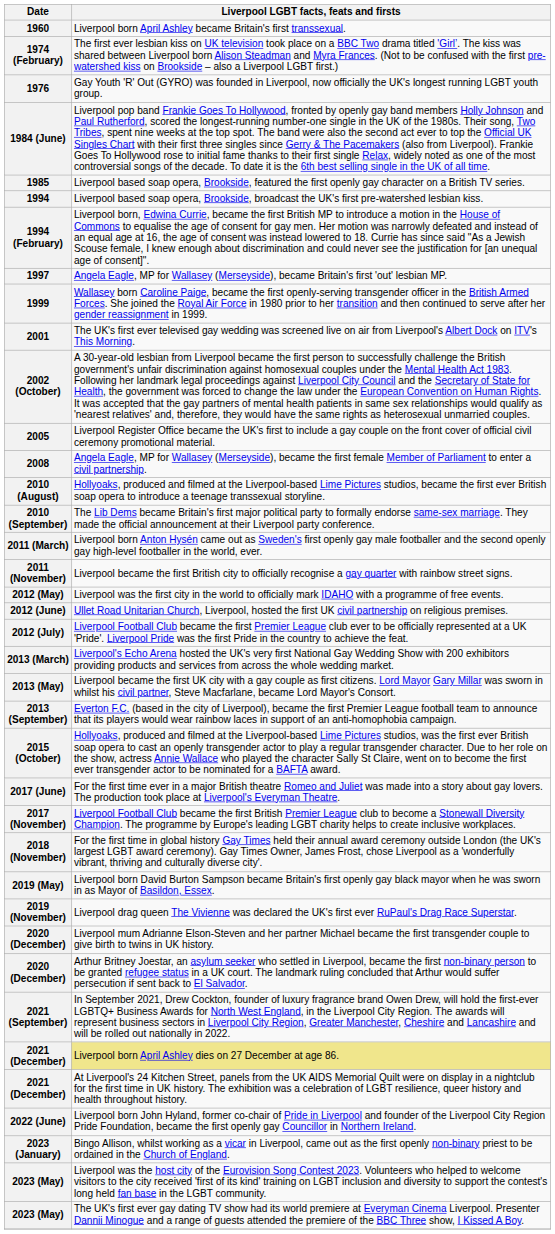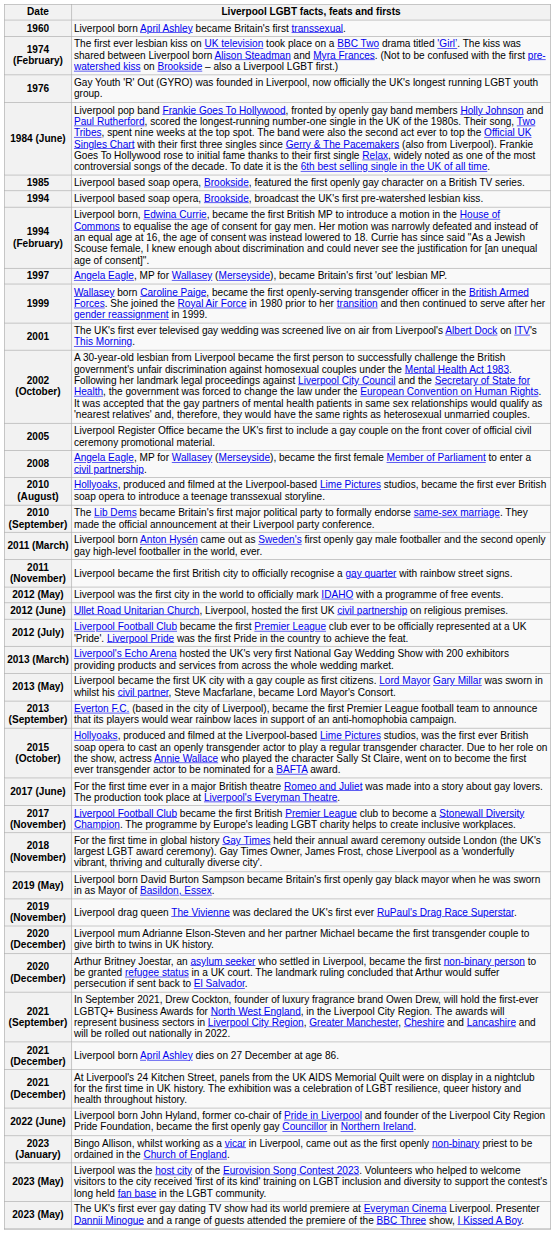(206, 1056) khaki background -> (206, 1056) no background
